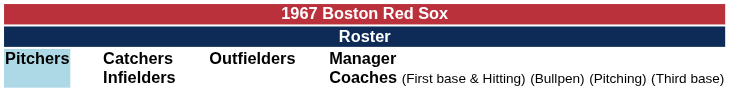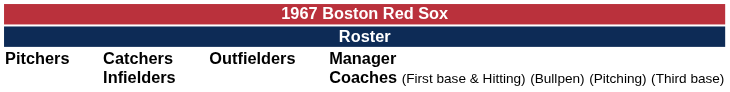(37, 59) lightblue background -> (37, 59) no background
